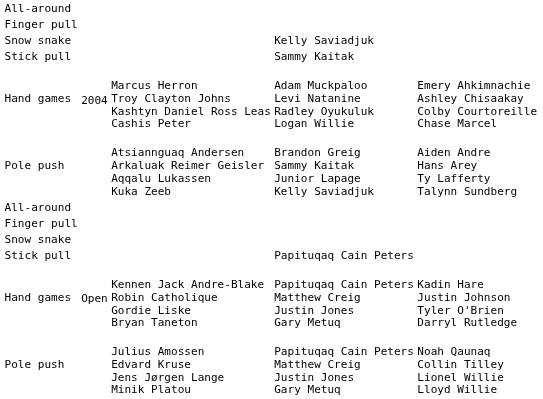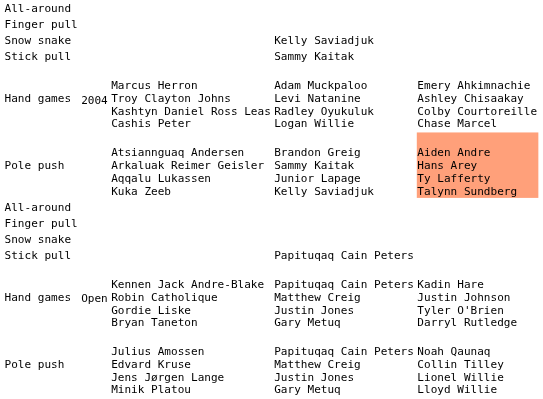(467, 172) no background -> (467, 172) lightsalmon background
